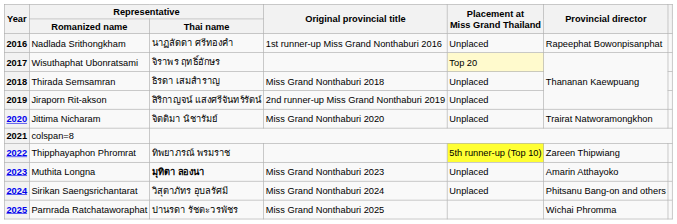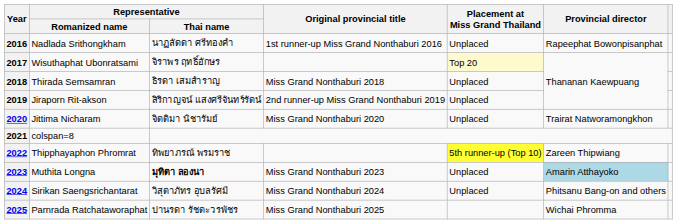(582, 172) no background -> (582, 172) lightblue background
